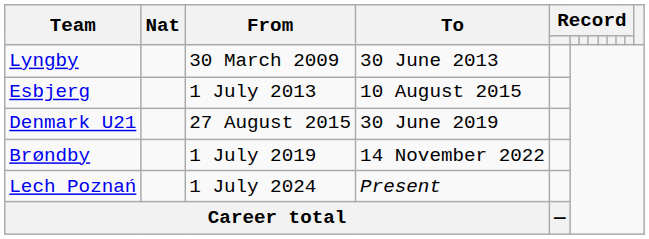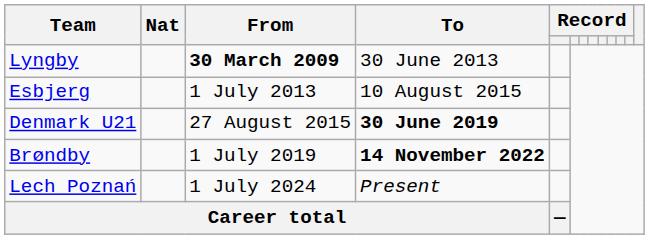(264, 61) normal -> (264, 61) bold
(429, 124) normal -> (429, 124) bold
(452, 155) normal -> (452, 155) bold
